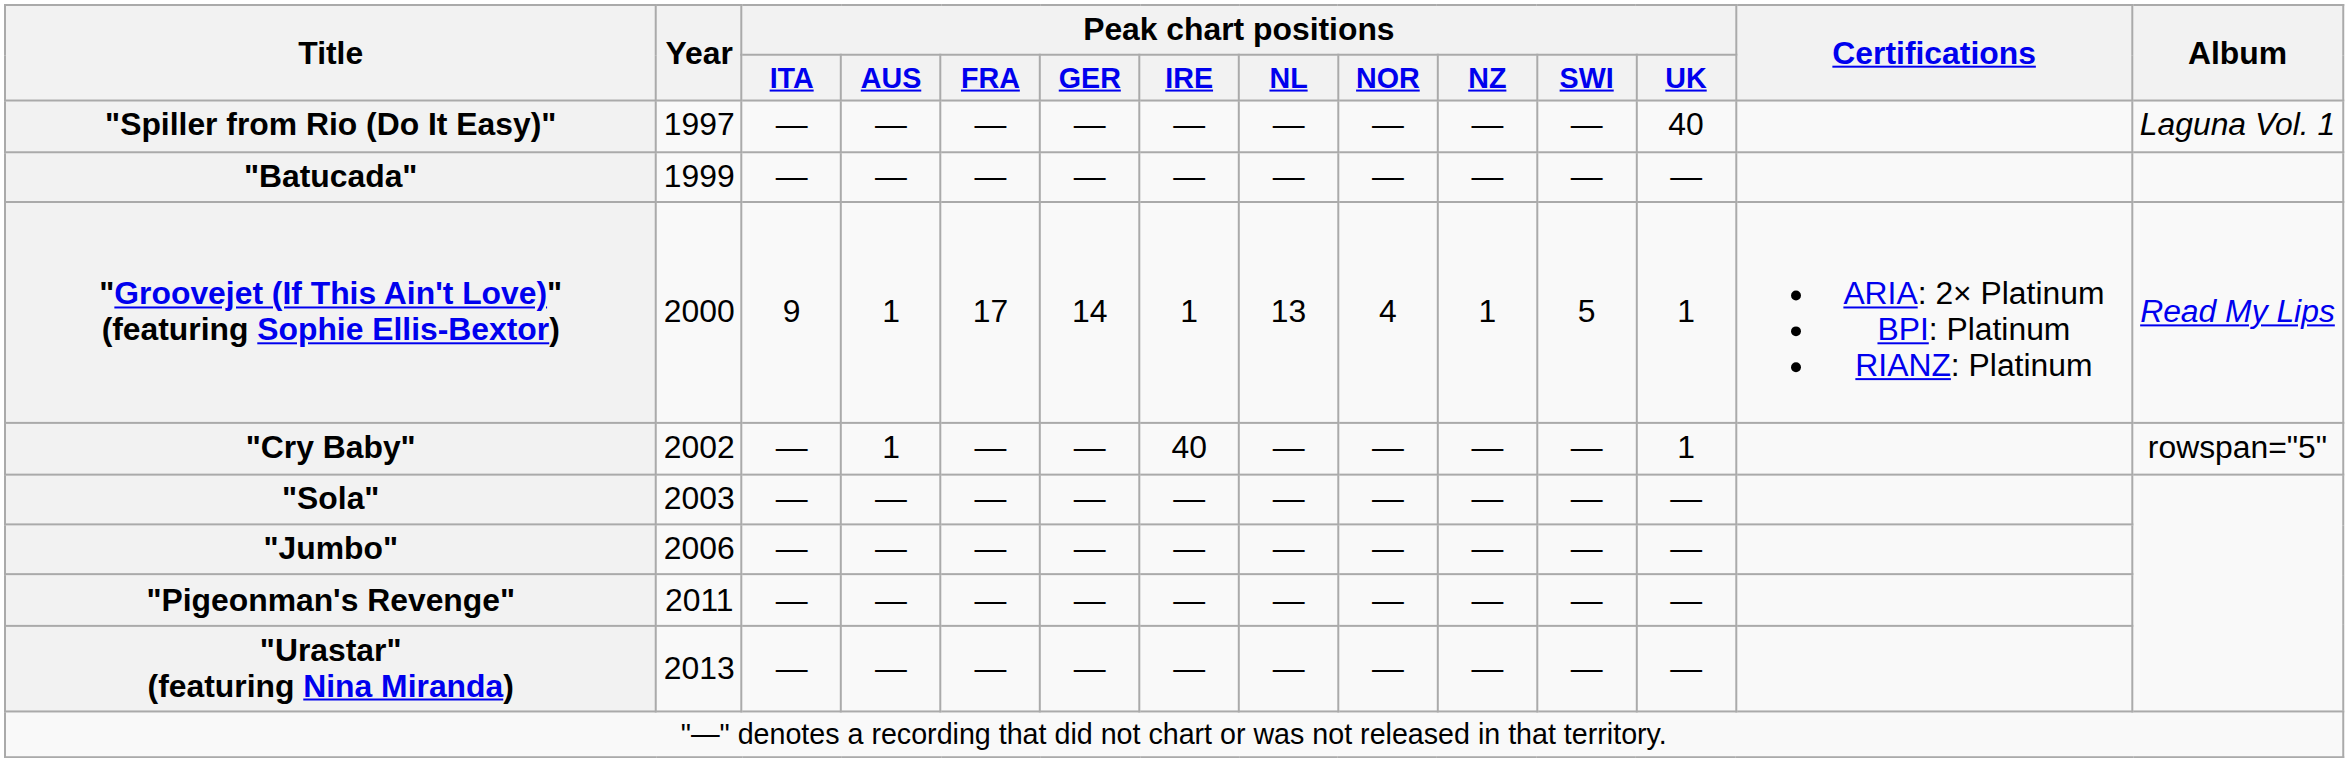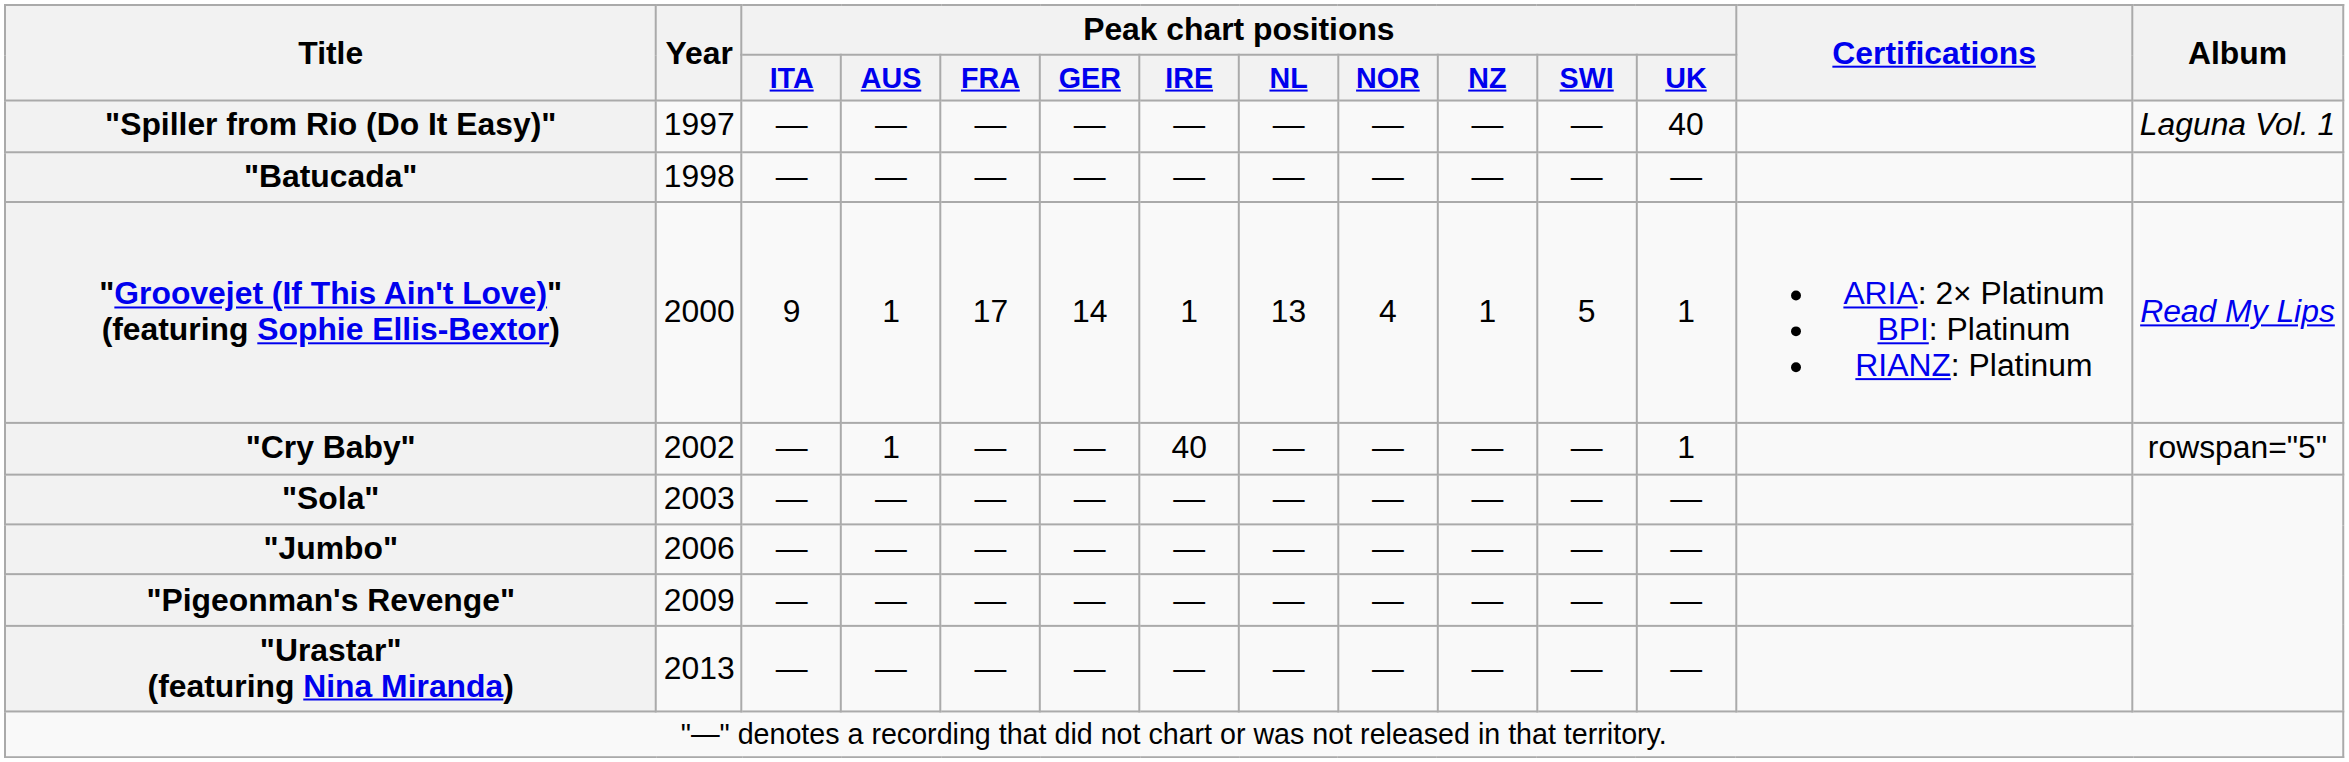(699, 176) 1999 -> (699, 176) 1998
(699, 599) 2011 -> (699, 599) 2009
